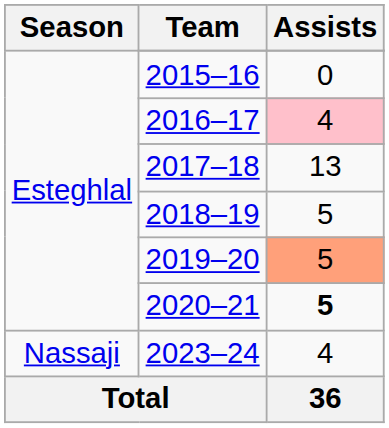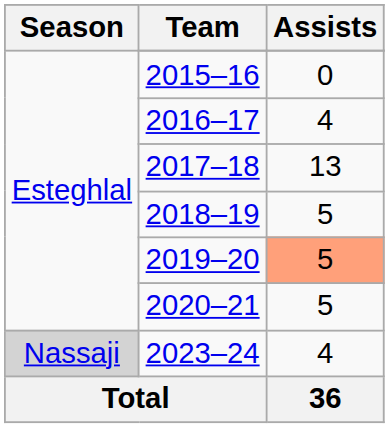(325, 120) pink background -> (325, 120) no background
(325, 306) bold -> (325, 306) normal
(72, 352) no background -> (72, 352) lightgrey background
